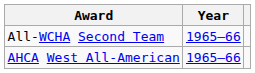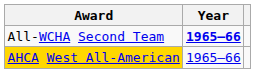(213, 36) normal -> (213, 36) bold
(94, 57) no background -> (94, 57) gold background
